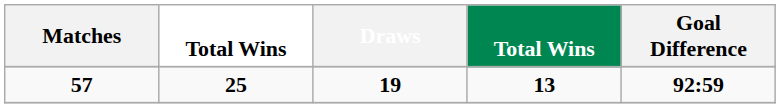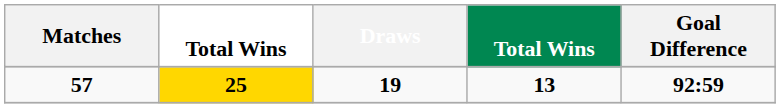(236, 84) no background -> (236, 84) gold background
